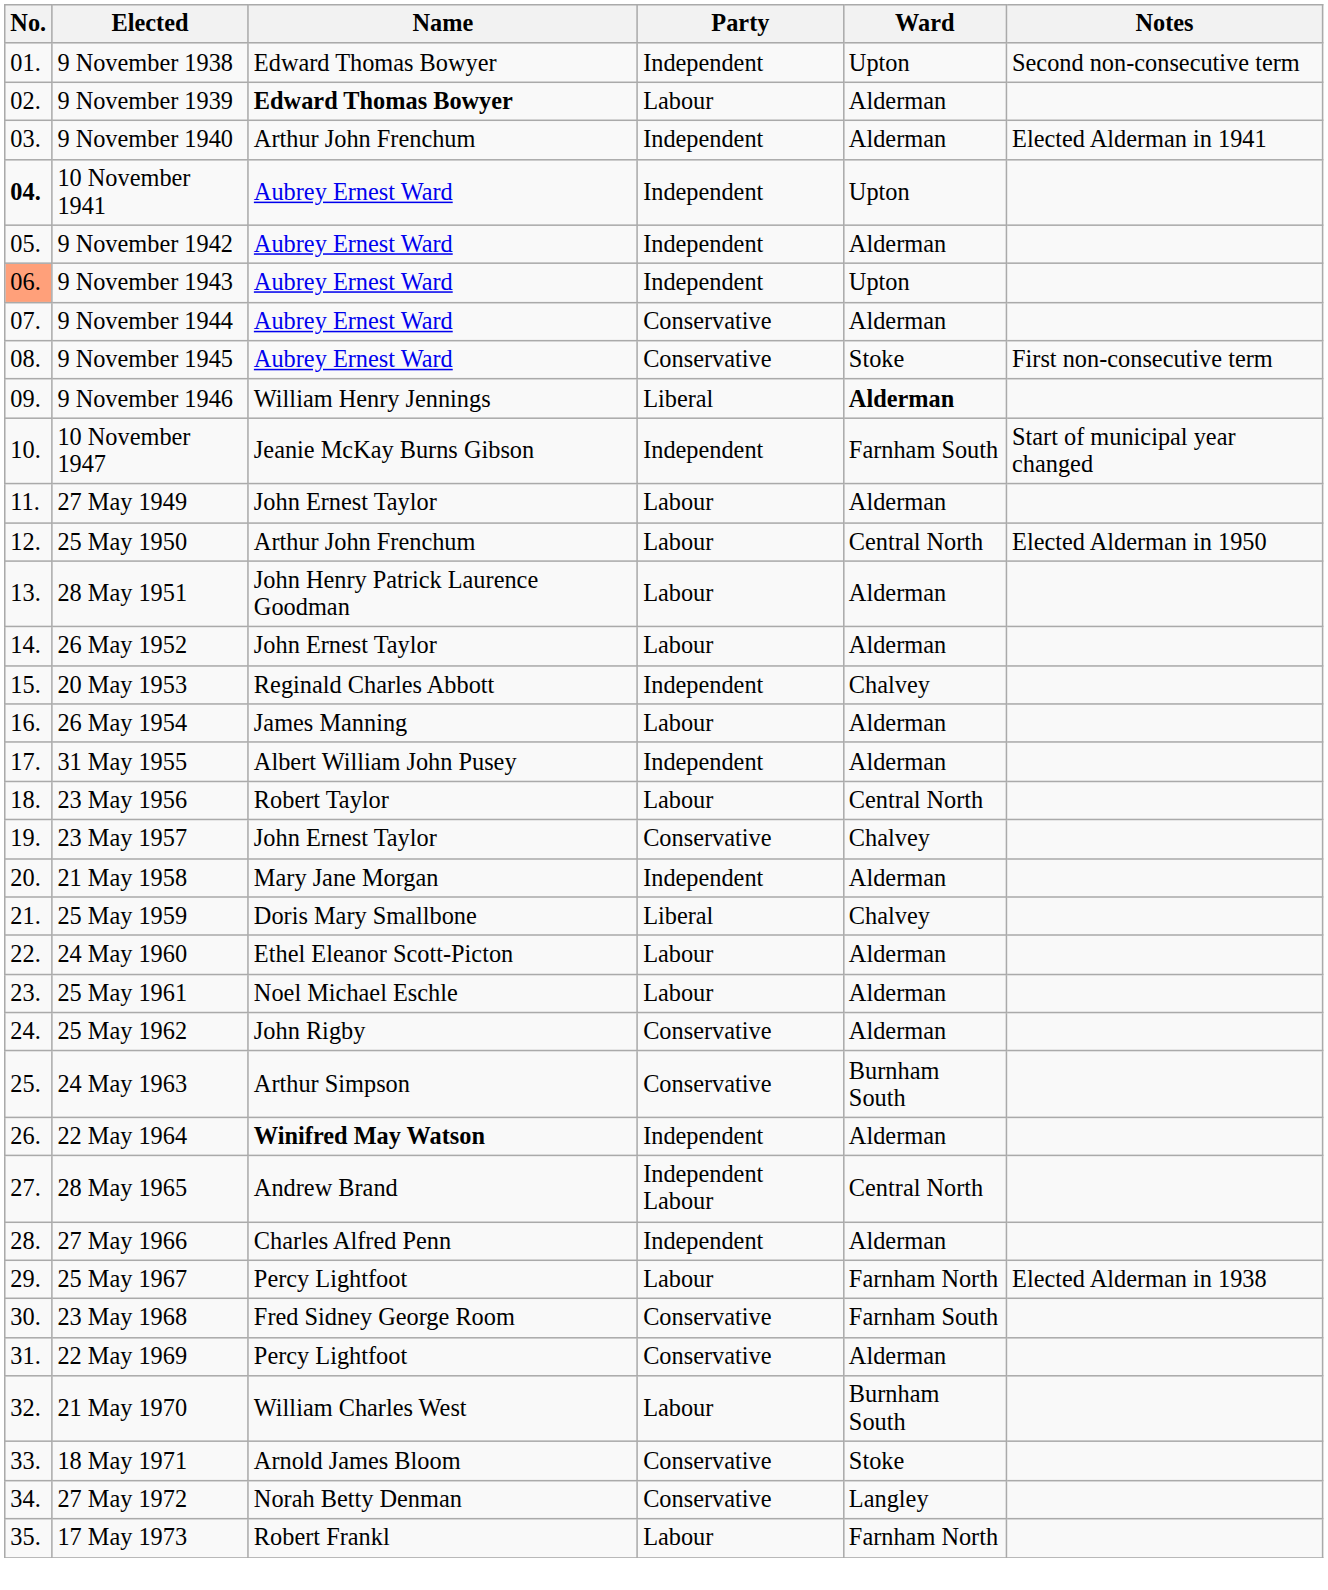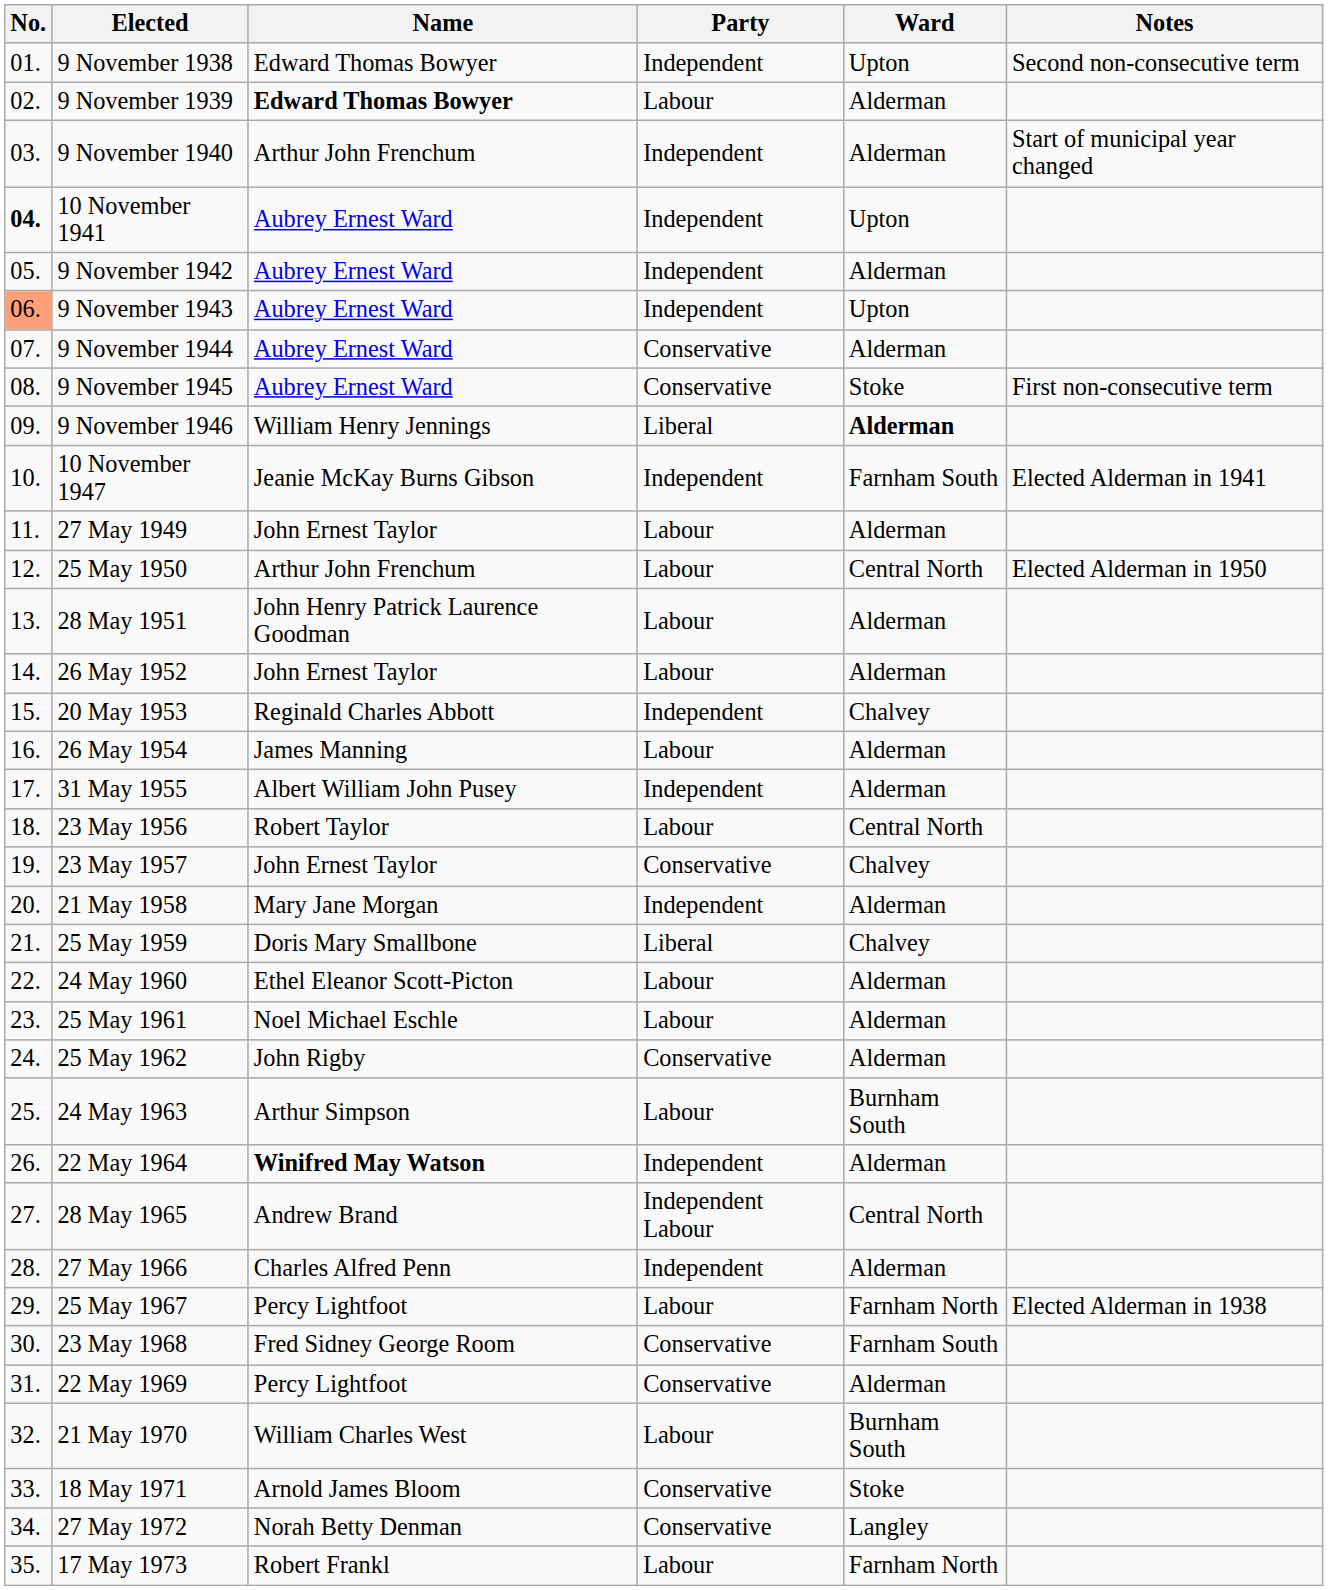(1139, 139) Elected Alderman in 1941 -> (1124, 153) Start of municipal year changed
(1124, 450) Start of municipal year changed -> (1139, 477) Elected Alderman in 1941
(707, 1083) Conservative -> (678, 1111) Labour
